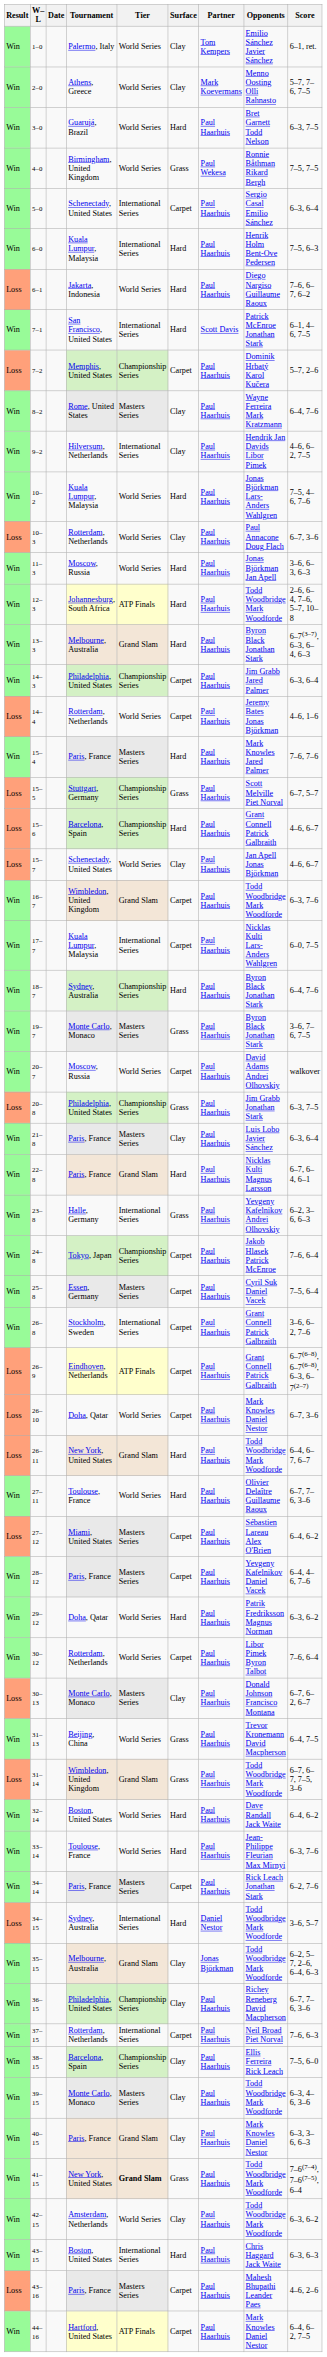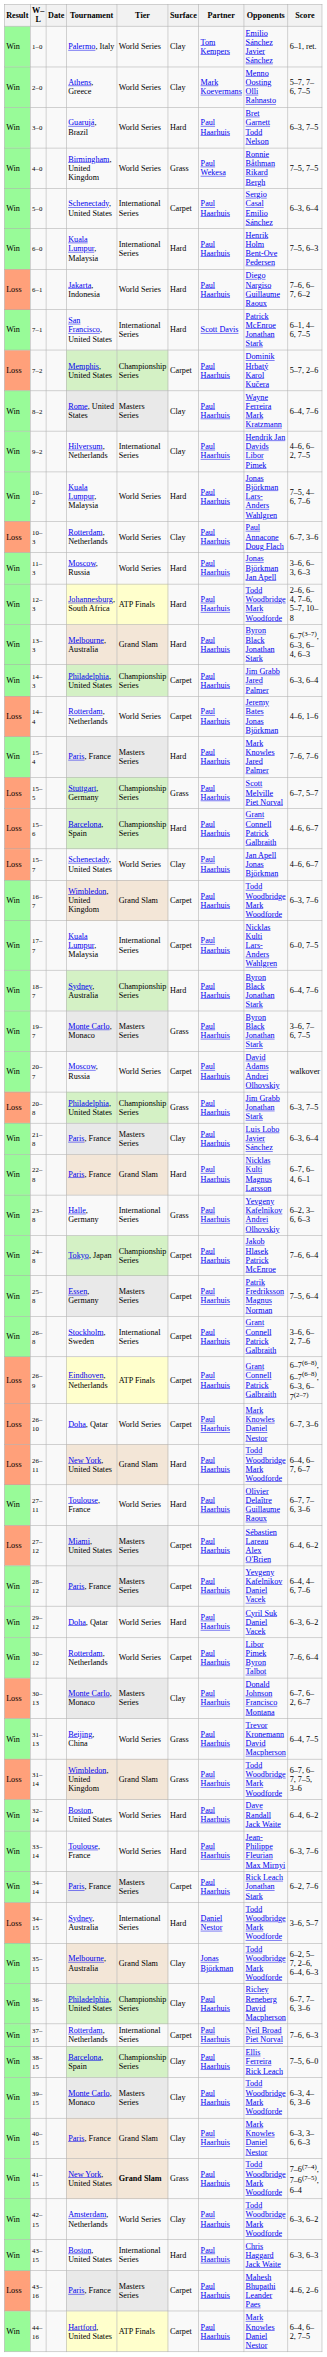(261, 1291) Cyril Suk Daniel Vacek -> (265, 1296) Patrik Fredriksson Magnus Norman
(265, 1617) Patrik Fredriksson Magnus Norman -> (261, 1622) Cyril Suk Daniel Vacek
